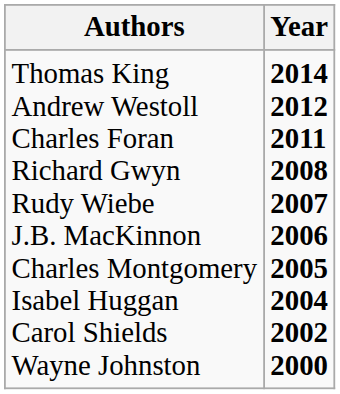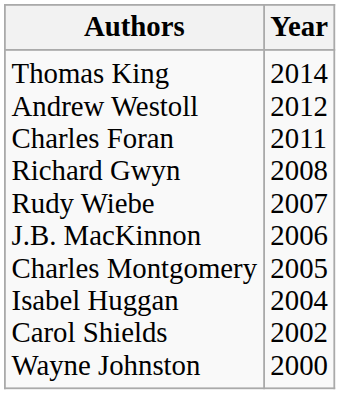(299, 218) bold -> (299, 218) normal
